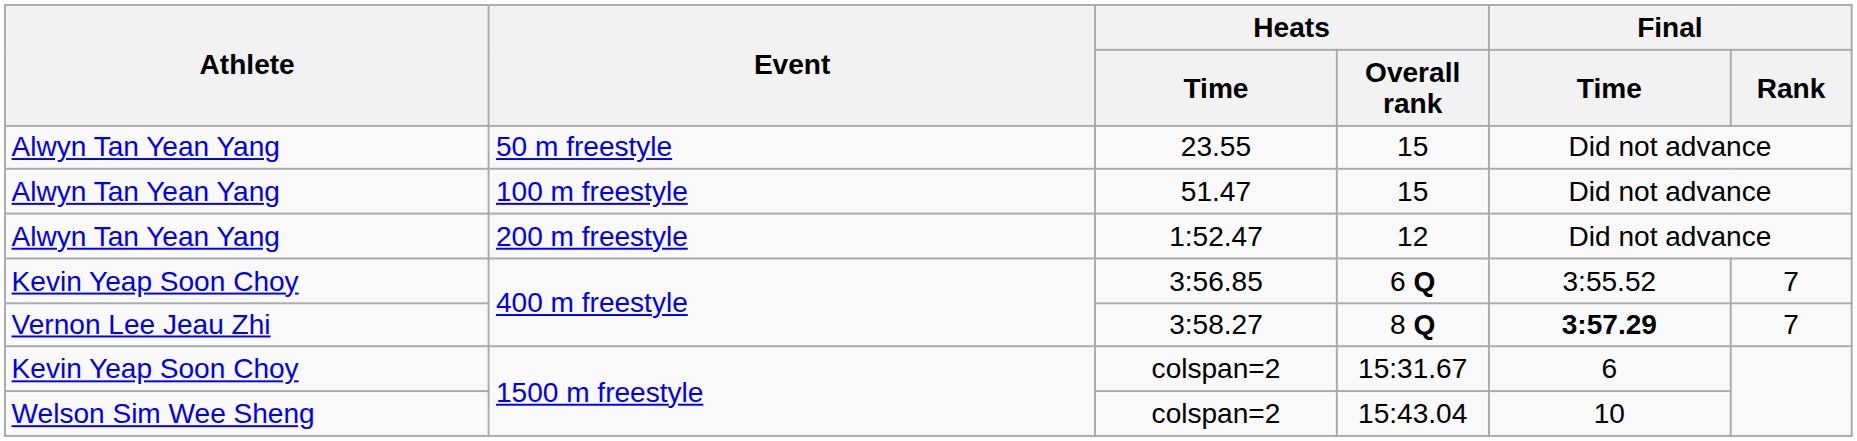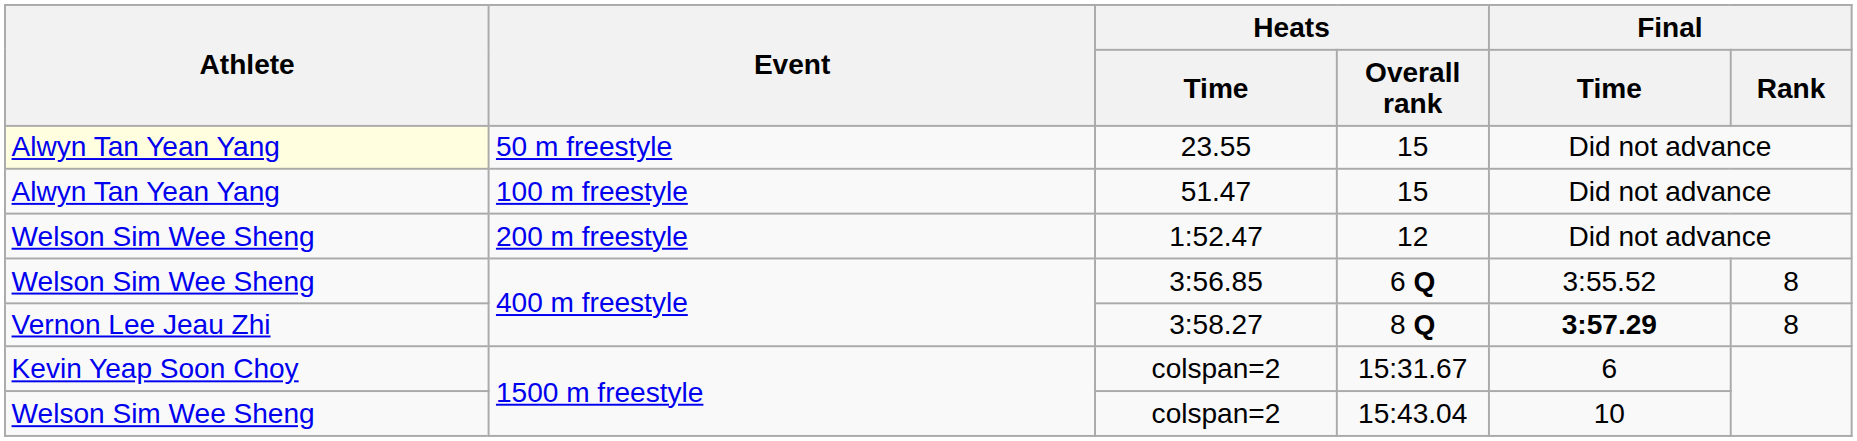(146, 147) no background -> (146, 147) lightyellow background
(146, 236) Alwyn Tan Yean Yang -> (163, 236) Welson Sim Wee Sheng
(155, 281) Kevin Yeap Soon Choy -> (163, 281) Welson Sim Wee Sheng
(1791, 281) 7 -> (1791, 281) 8
(1791, 325) 7 -> (1791, 325) 8
